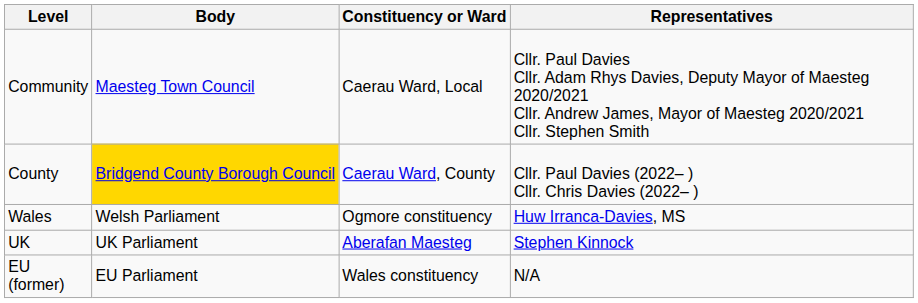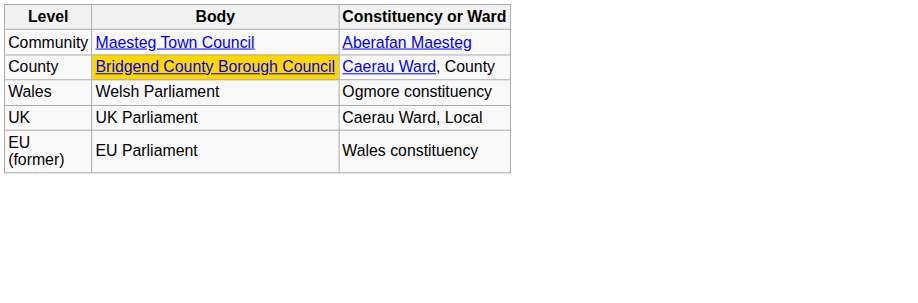- column: (712, 17)
(413, 86) Caerau Ward, Local -> (407, 42) Aberafan Maesteg
(407, 242) Aberafan Maesteg -> (413, 117) Caerau Ward, Local
